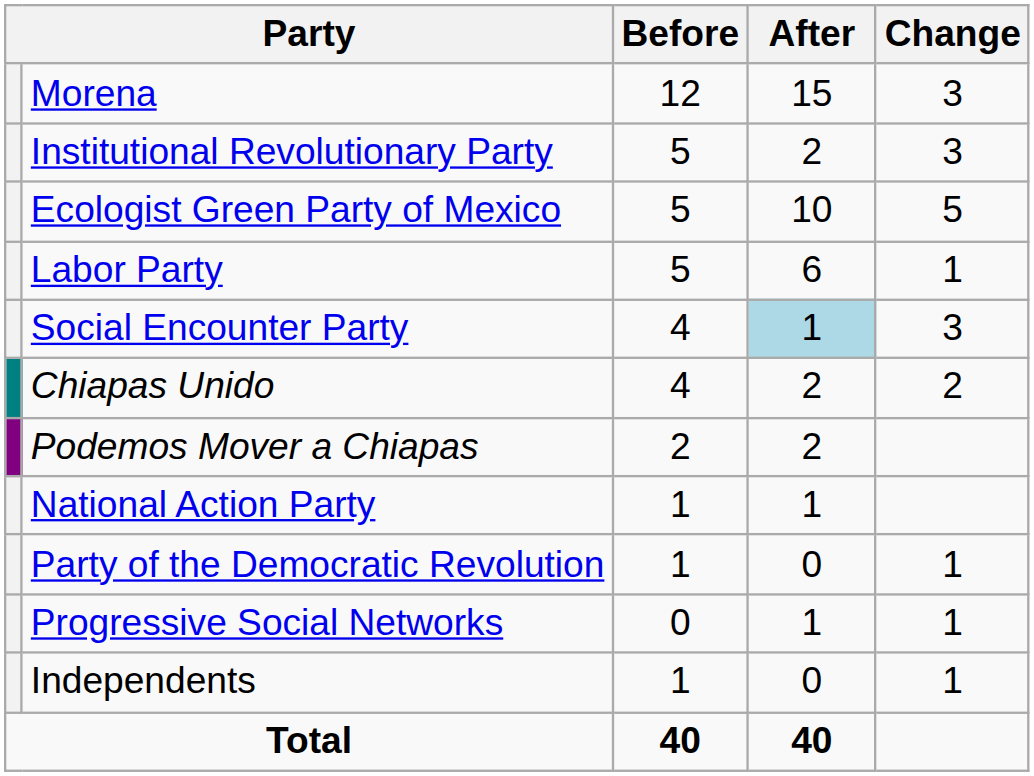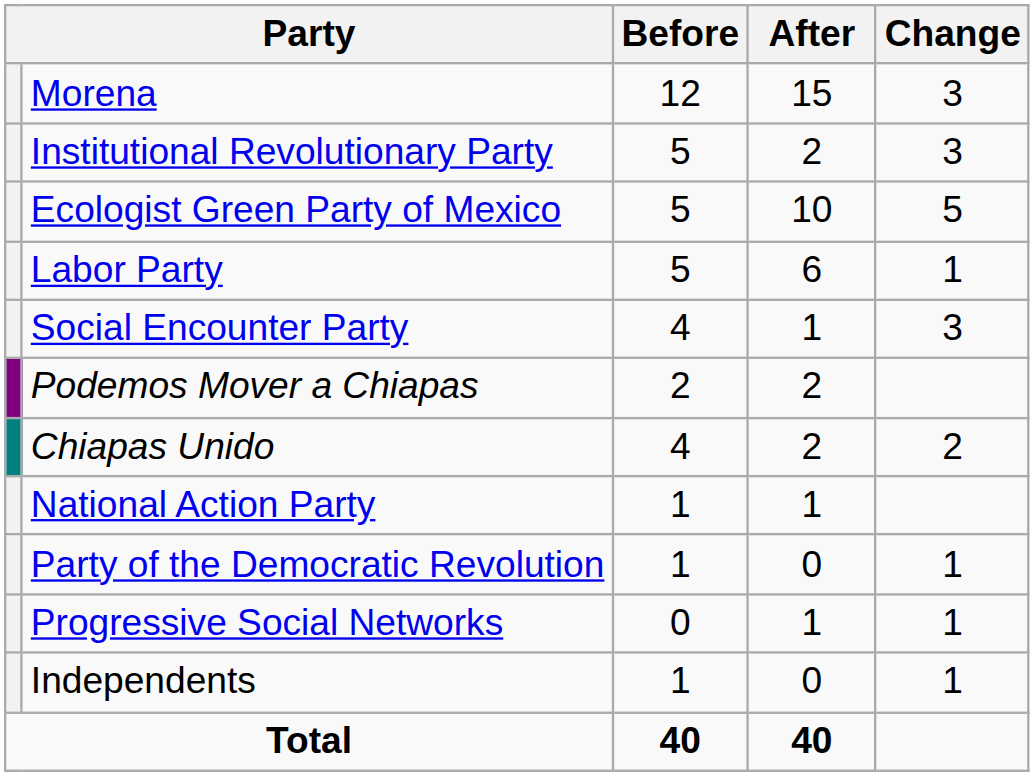(812, 328) lightblue background -> (812, 328) no background
rows swapped: (153, 387) <-> (255, 446)
